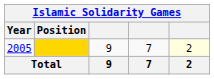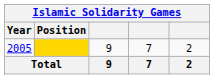(189, 47) lightyellow background -> (189, 47) no background
